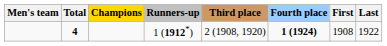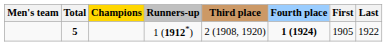(75, 31) 4 -> (75, 31) 5
(343, 31) 1908 -> (343, 31) 1905
